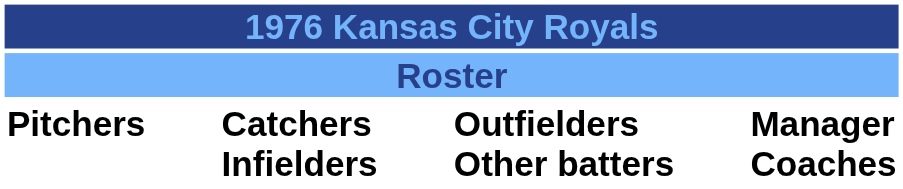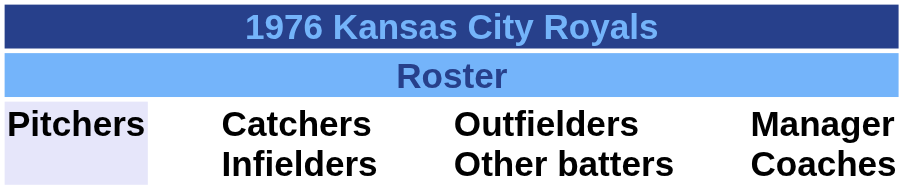(76, 124) no background -> (76, 124) lavender background
